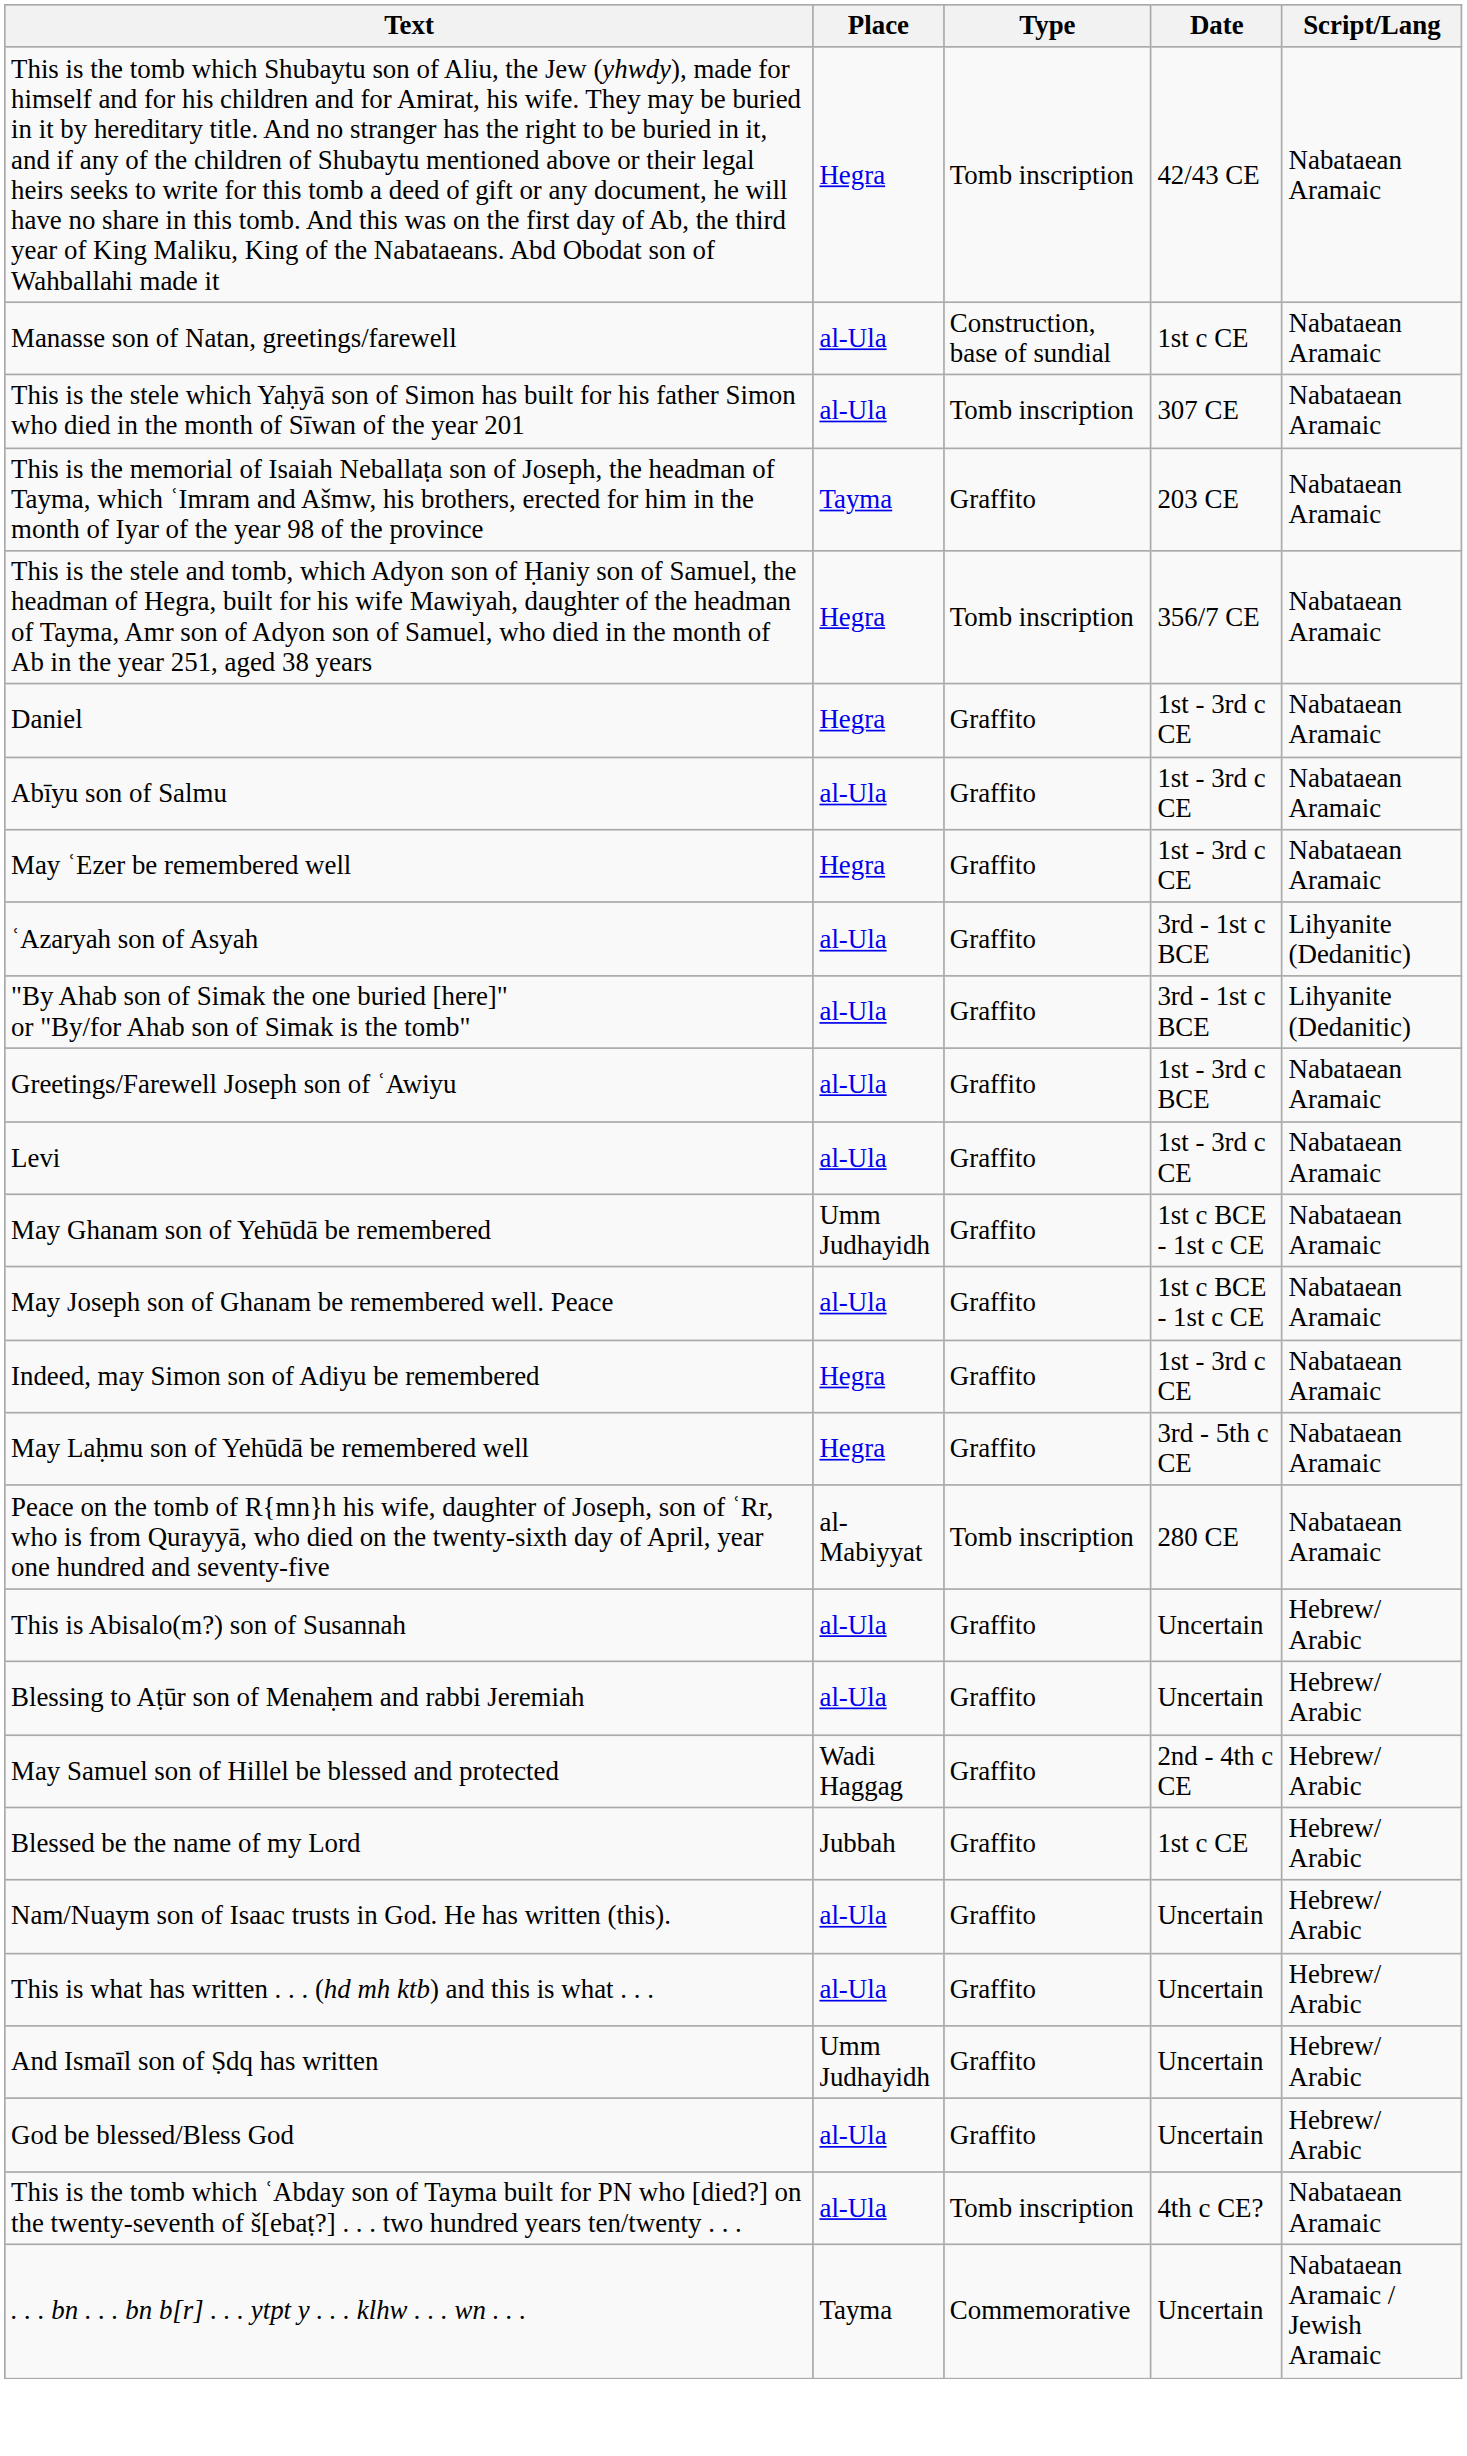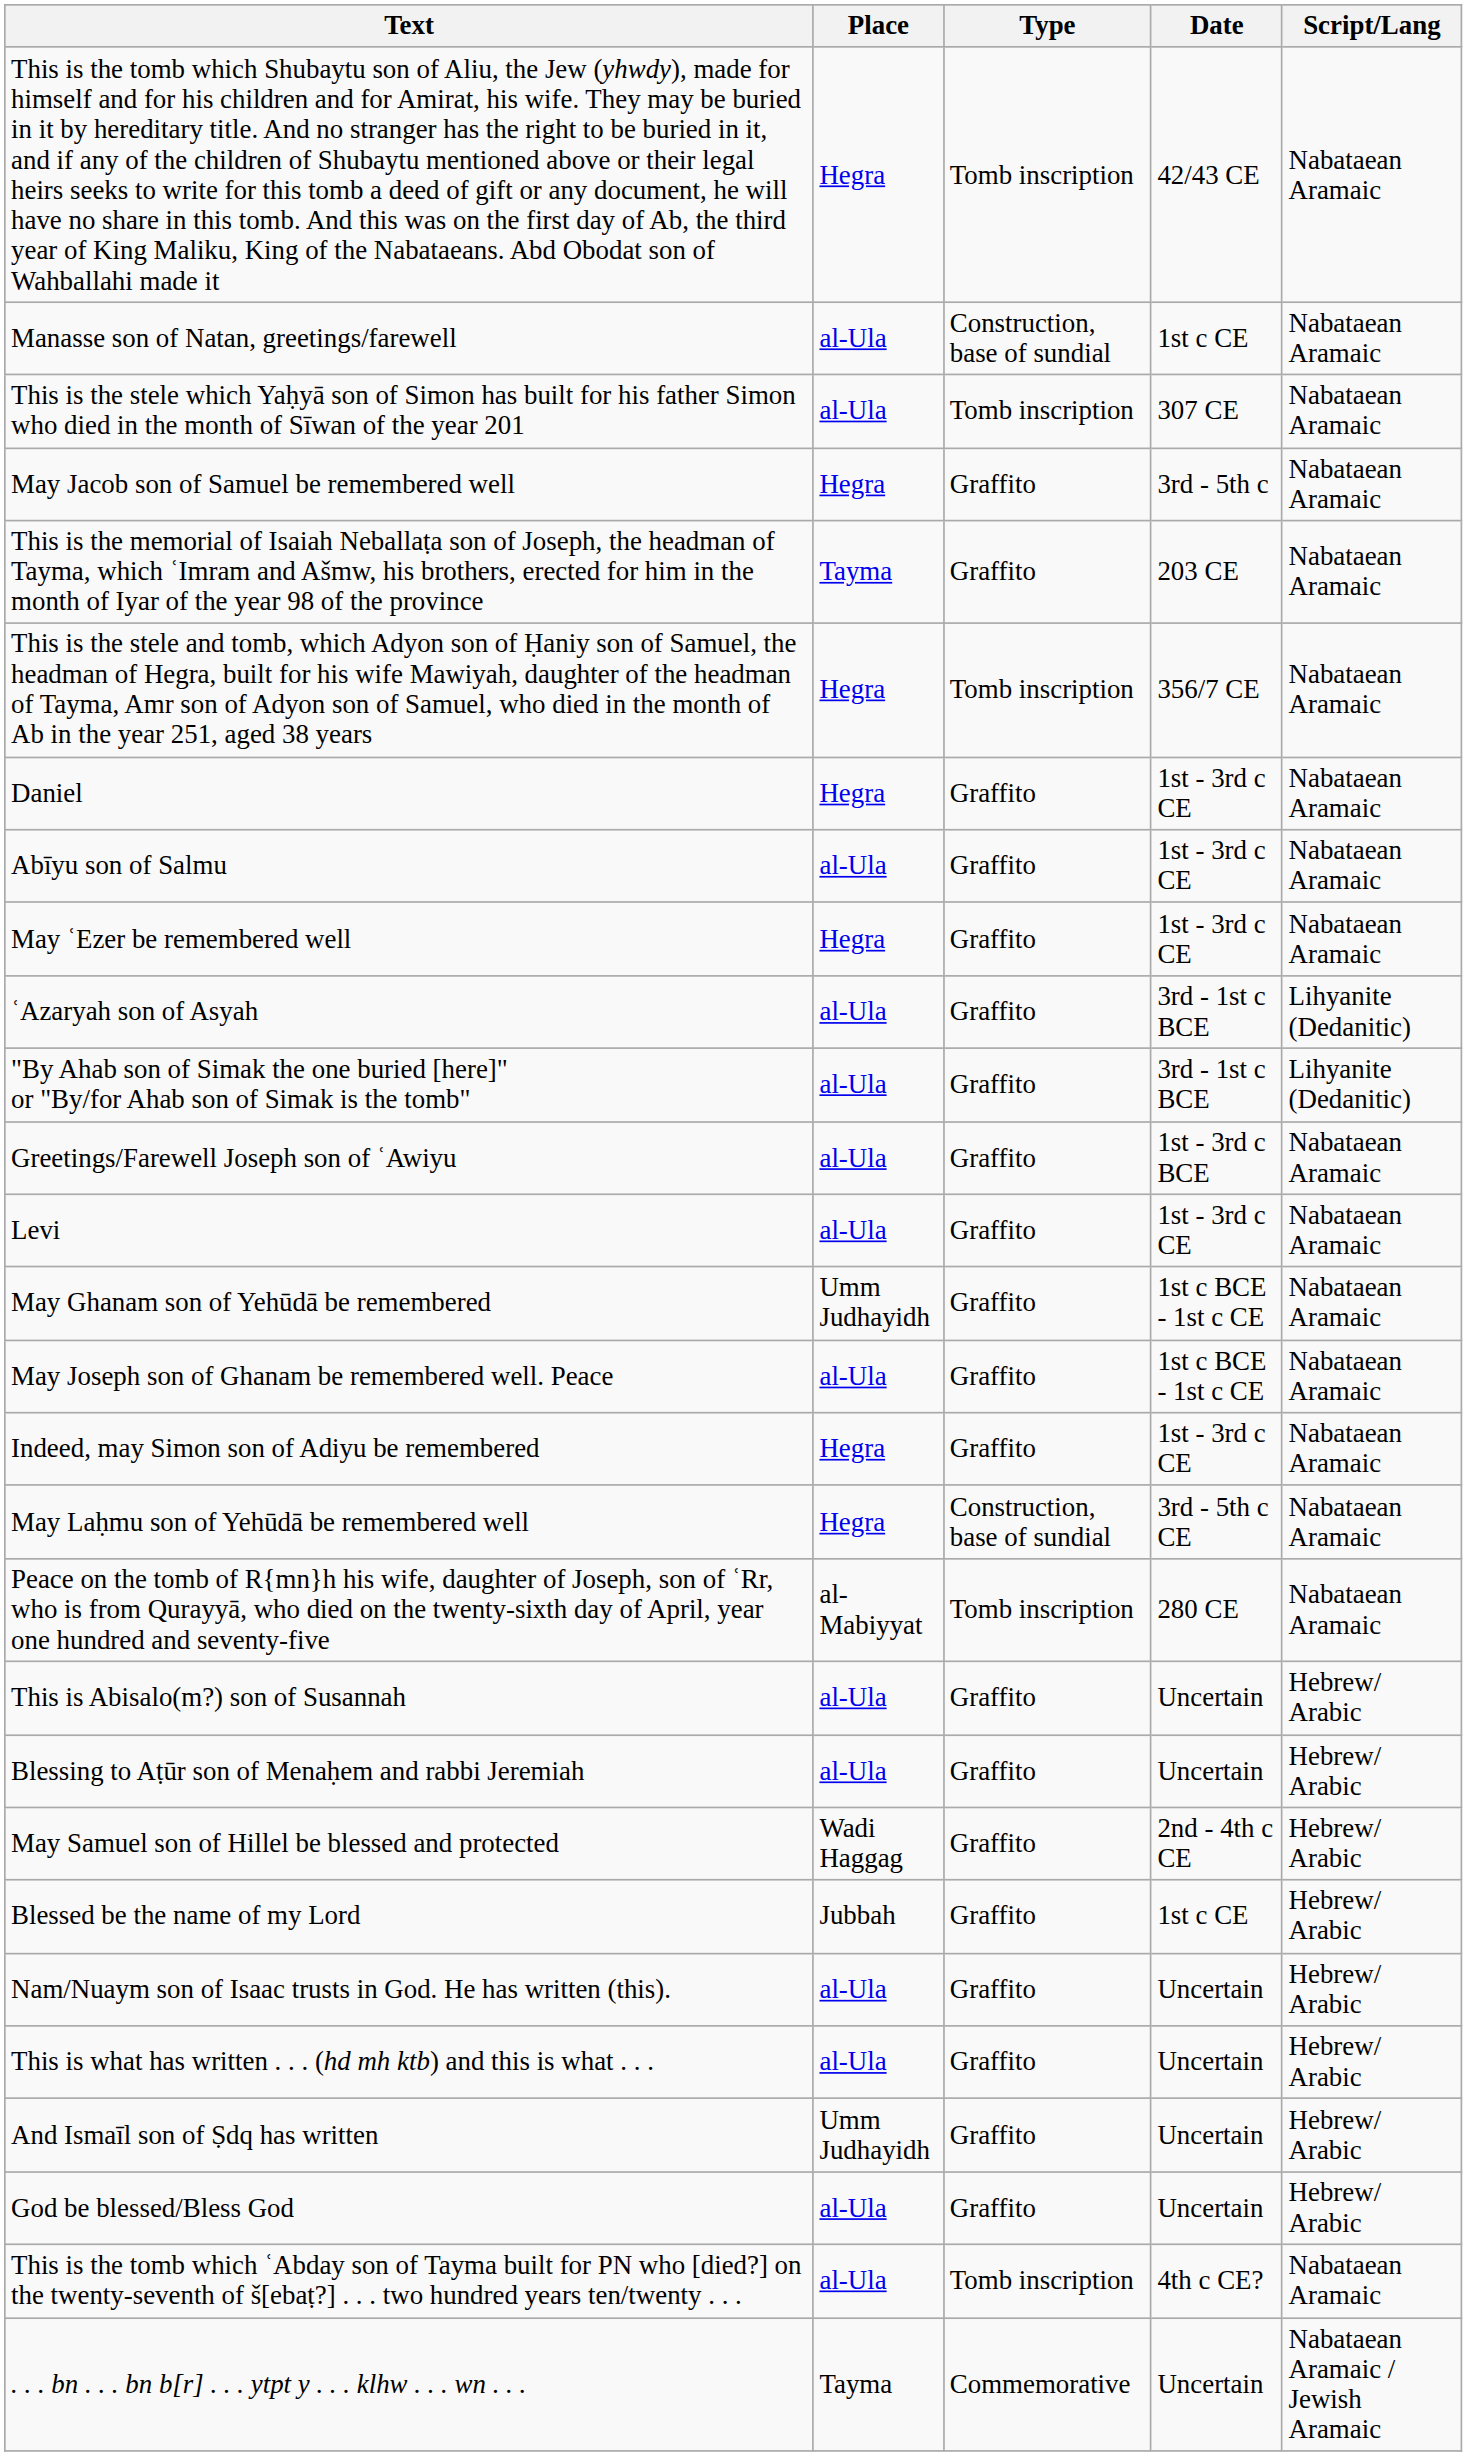+ row: (263, 483)
(993, 1448) Graffito -> (1030, 1521) Construction, base of sundial
